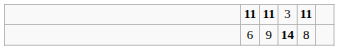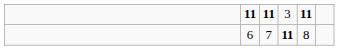(269, 34) 9 -> (269, 34) 7
(287, 34) 14 -> (287, 34) 11
